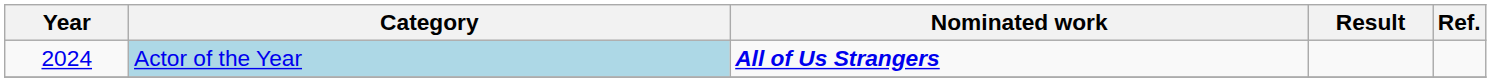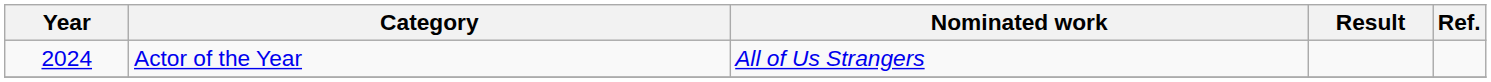(218, 58) lightblue background -> (218, 58) no background
(837, 58) bold -> (830, 58) normal
